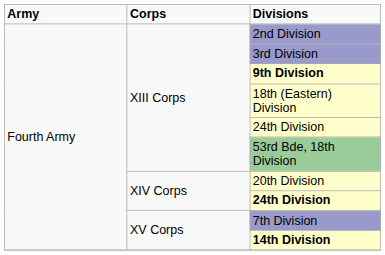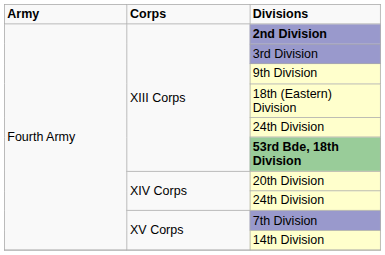(287, 34) normal -> (290, 34) bold
(288, 73) bold -> (285, 73) normal
(294, 154) normal -> (296, 154) bold
(292, 200) bold -> (288, 200) normal
(292, 240) bold -> (288, 240) normal
